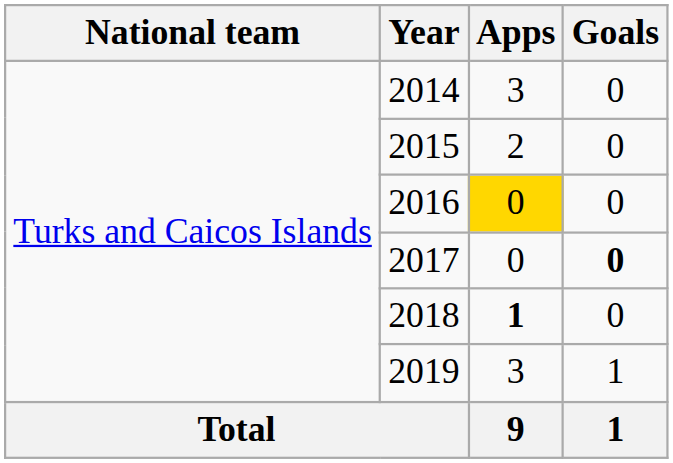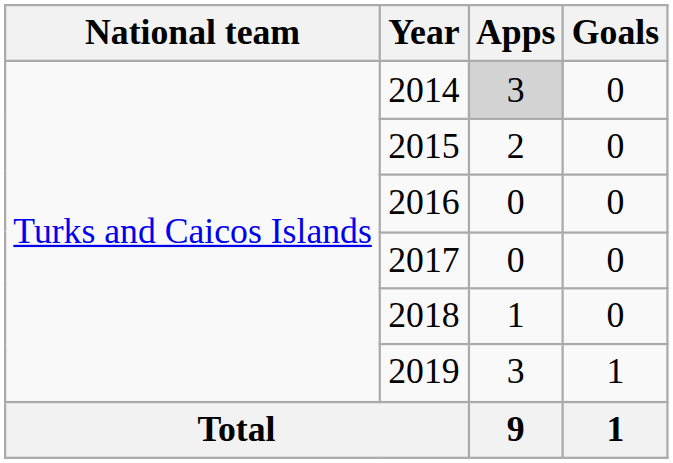(516, 89) no background -> (516, 89) lightgrey background
(516, 202) gold background -> (516, 202) no background
(615, 259) bold -> (615, 259) normal
(516, 315) bold -> (516, 315) normal
